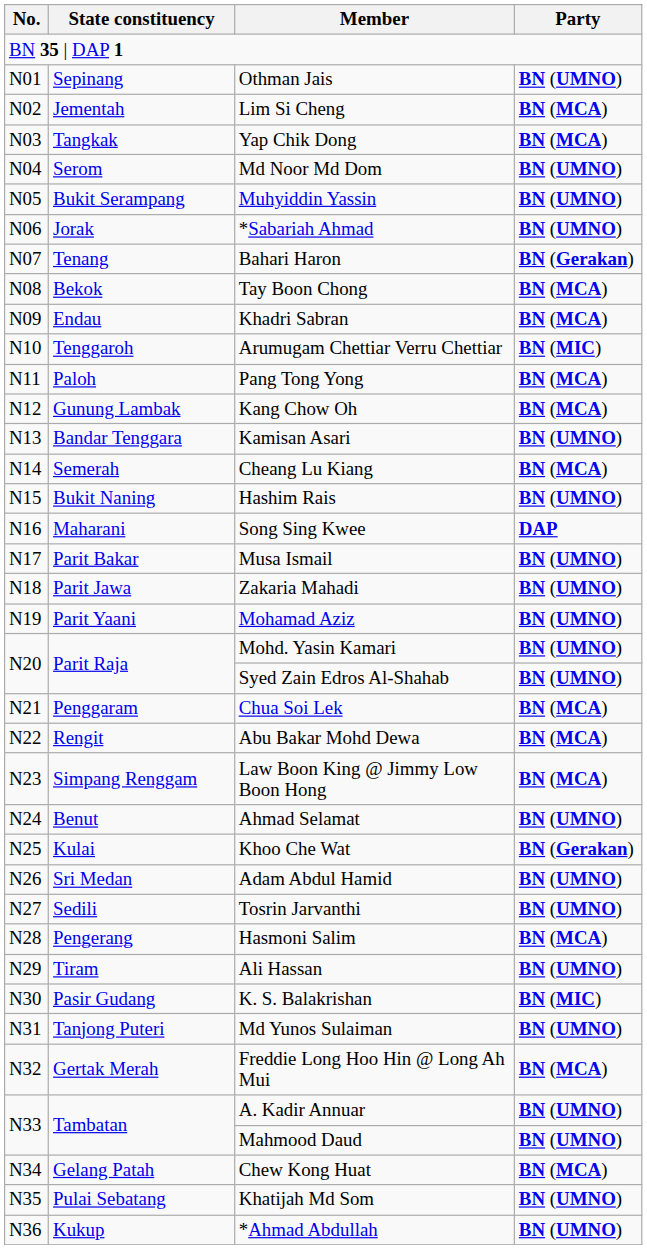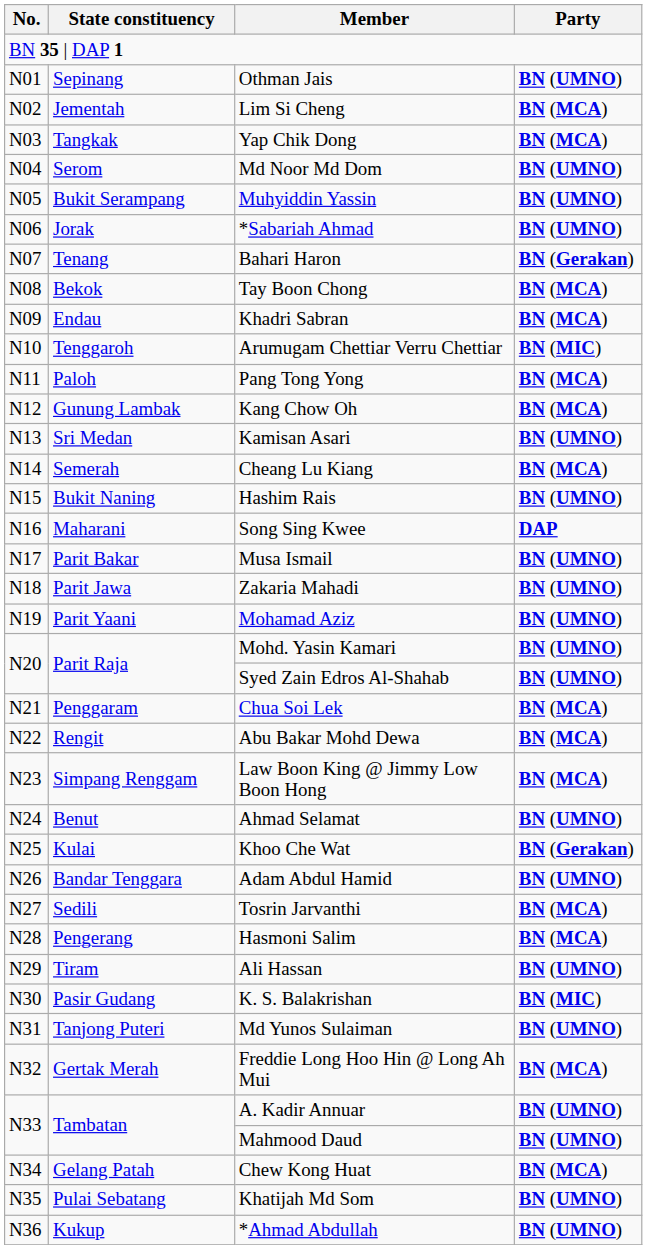(117, 438) Bandar Tenggara -> (93, 438) Sri Medan
(93, 879) Sri Medan -> (117, 879) Bandar Tenggara
(571, 909) BN (UMNO) -> (563, 909) BN (MCA)
